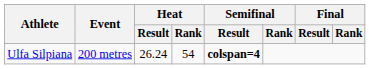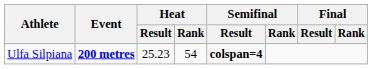(105, 54) normal -> (106, 54) bold
(153, 54) 26.24 -> (156, 54) 25.23
